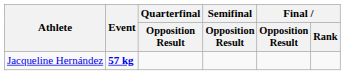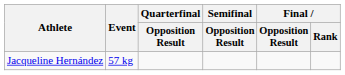(121, 61) bold -> (121, 61) normal
